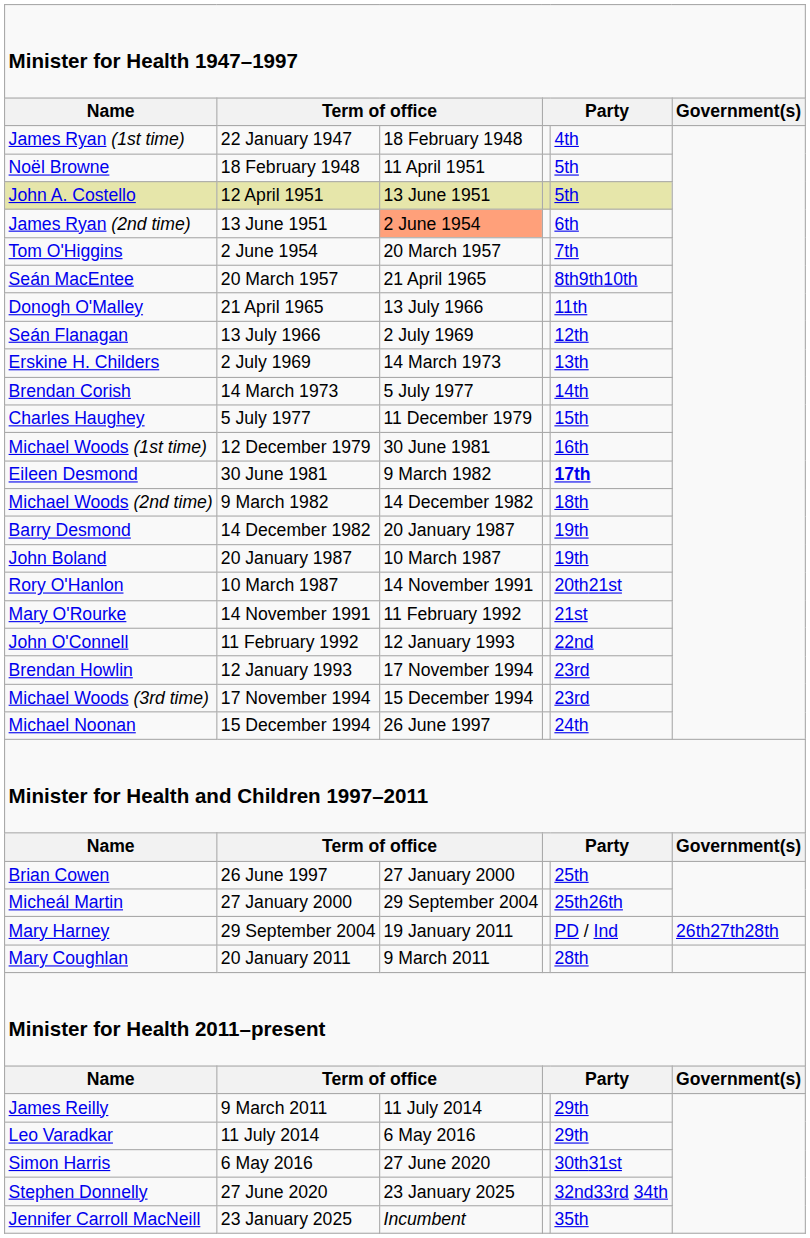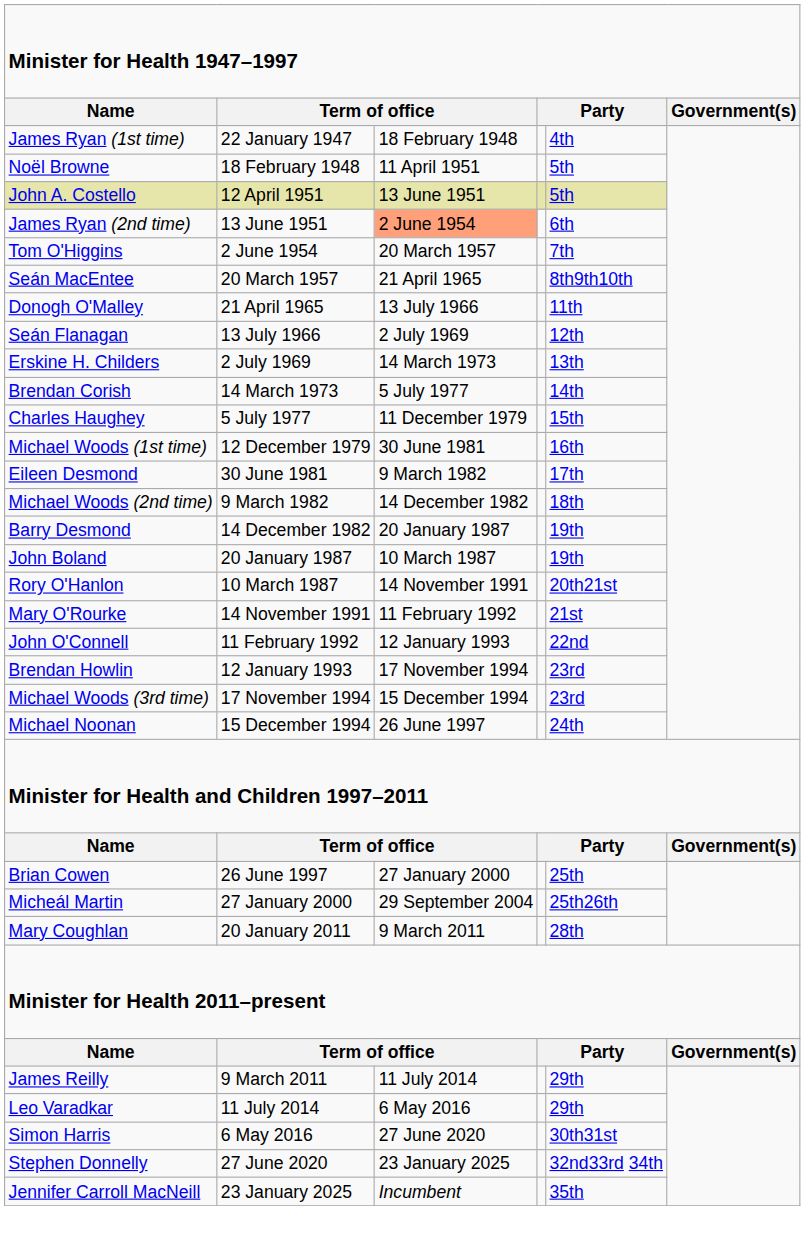(572, 474) bold -> (567, 474) normal
- row: (59, 930)
